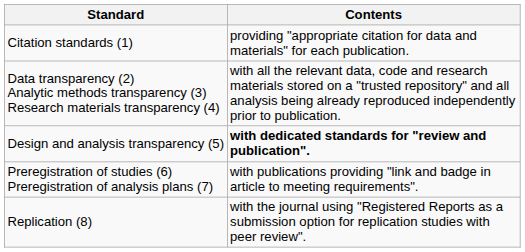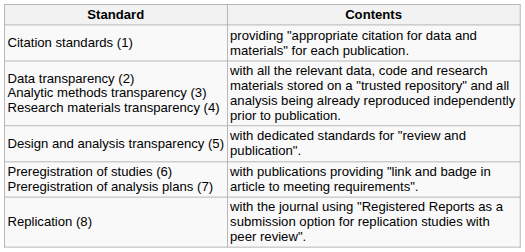(358, 143) bold -> (348, 143) normal
